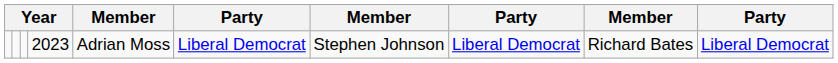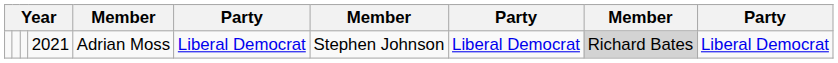(50, 44) 2023 -> (50, 44) 2021
(640, 44) no background -> (640, 44) lightgrey background
